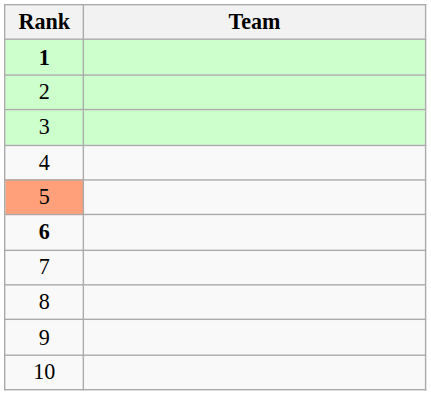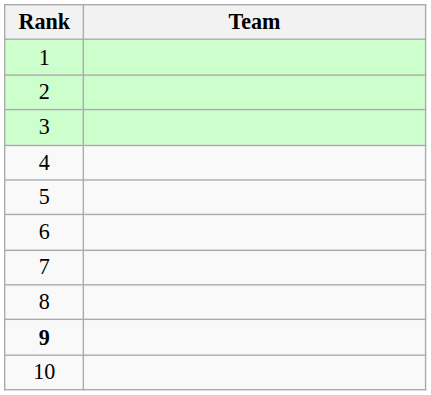(44, 57) bold -> (44, 57) normal
(44, 197) lightsalmon background -> (44, 197) no background
(44, 232) bold -> (44, 232) normal
(44, 337) normal -> (44, 337) bold
